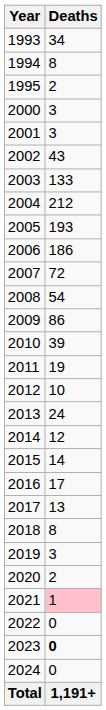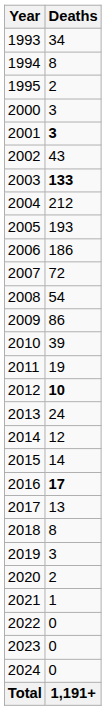(53, 133) normal -> (53, 133) bold
(61, 180) normal -> (61, 180) bold
(57, 390) normal -> (57, 390) bold
(57, 483) normal -> (57, 483) bold
(53, 600) pink background -> (53, 600) no background
(53, 647) bold -> (53, 647) normal
